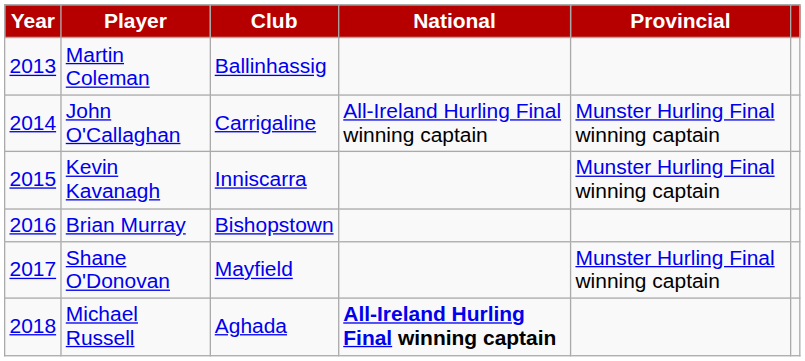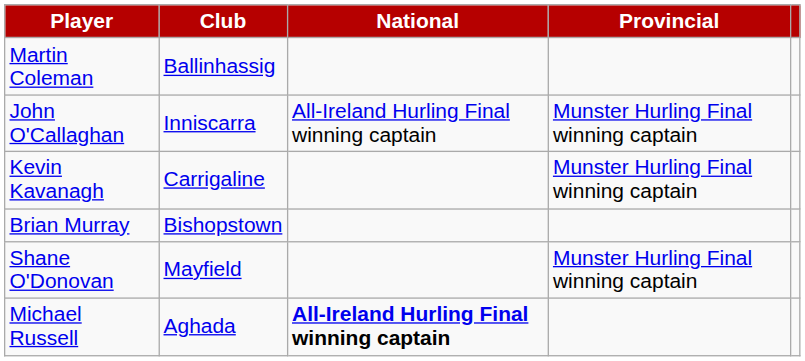- column: (33, 21)
(265, 122) Carrigaline -> (210, 122) Inniscarra
(261, 179) Inniscarra -> (214, 179) Carrigaline
